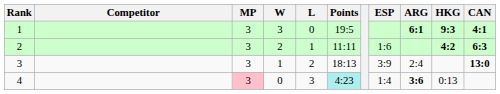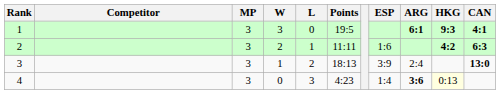(248, 81) pink background -> (248, 81) no background
(344, 81) paleturquoise background -> (344, 81) no background
(448, 81) no background -> (448, 81) lightyellow background
